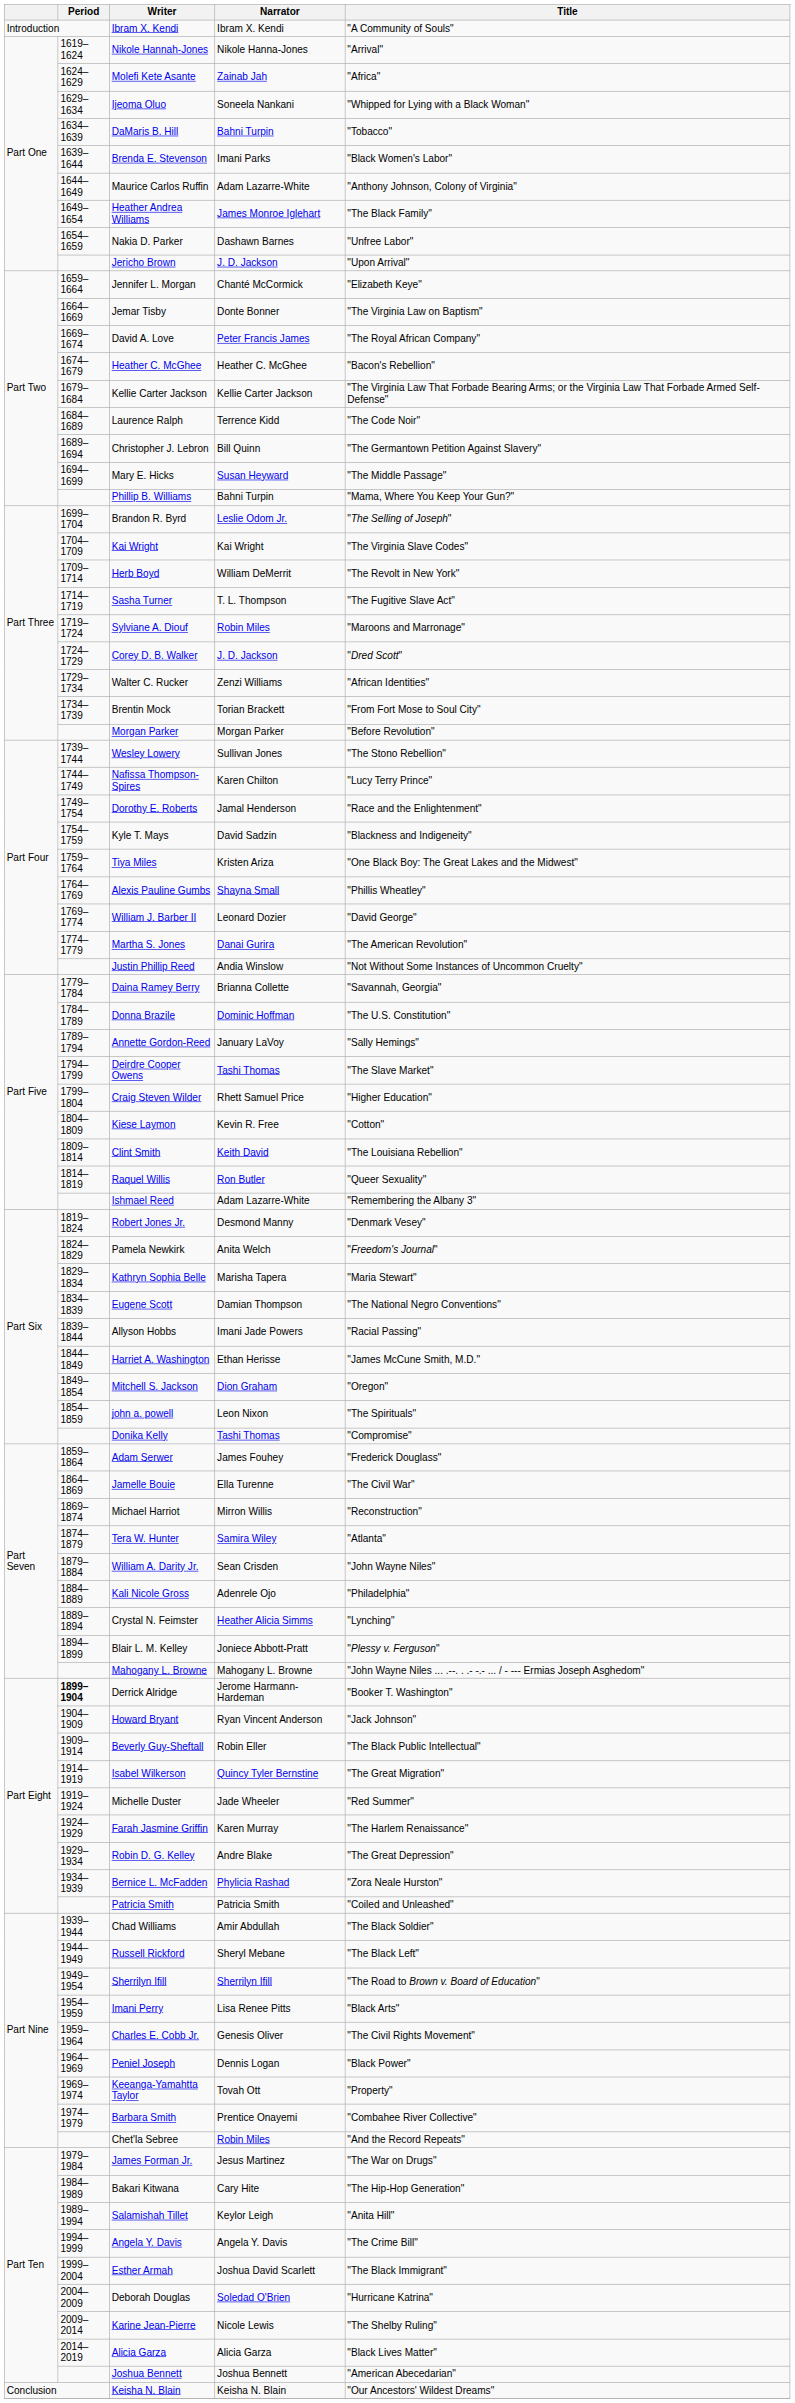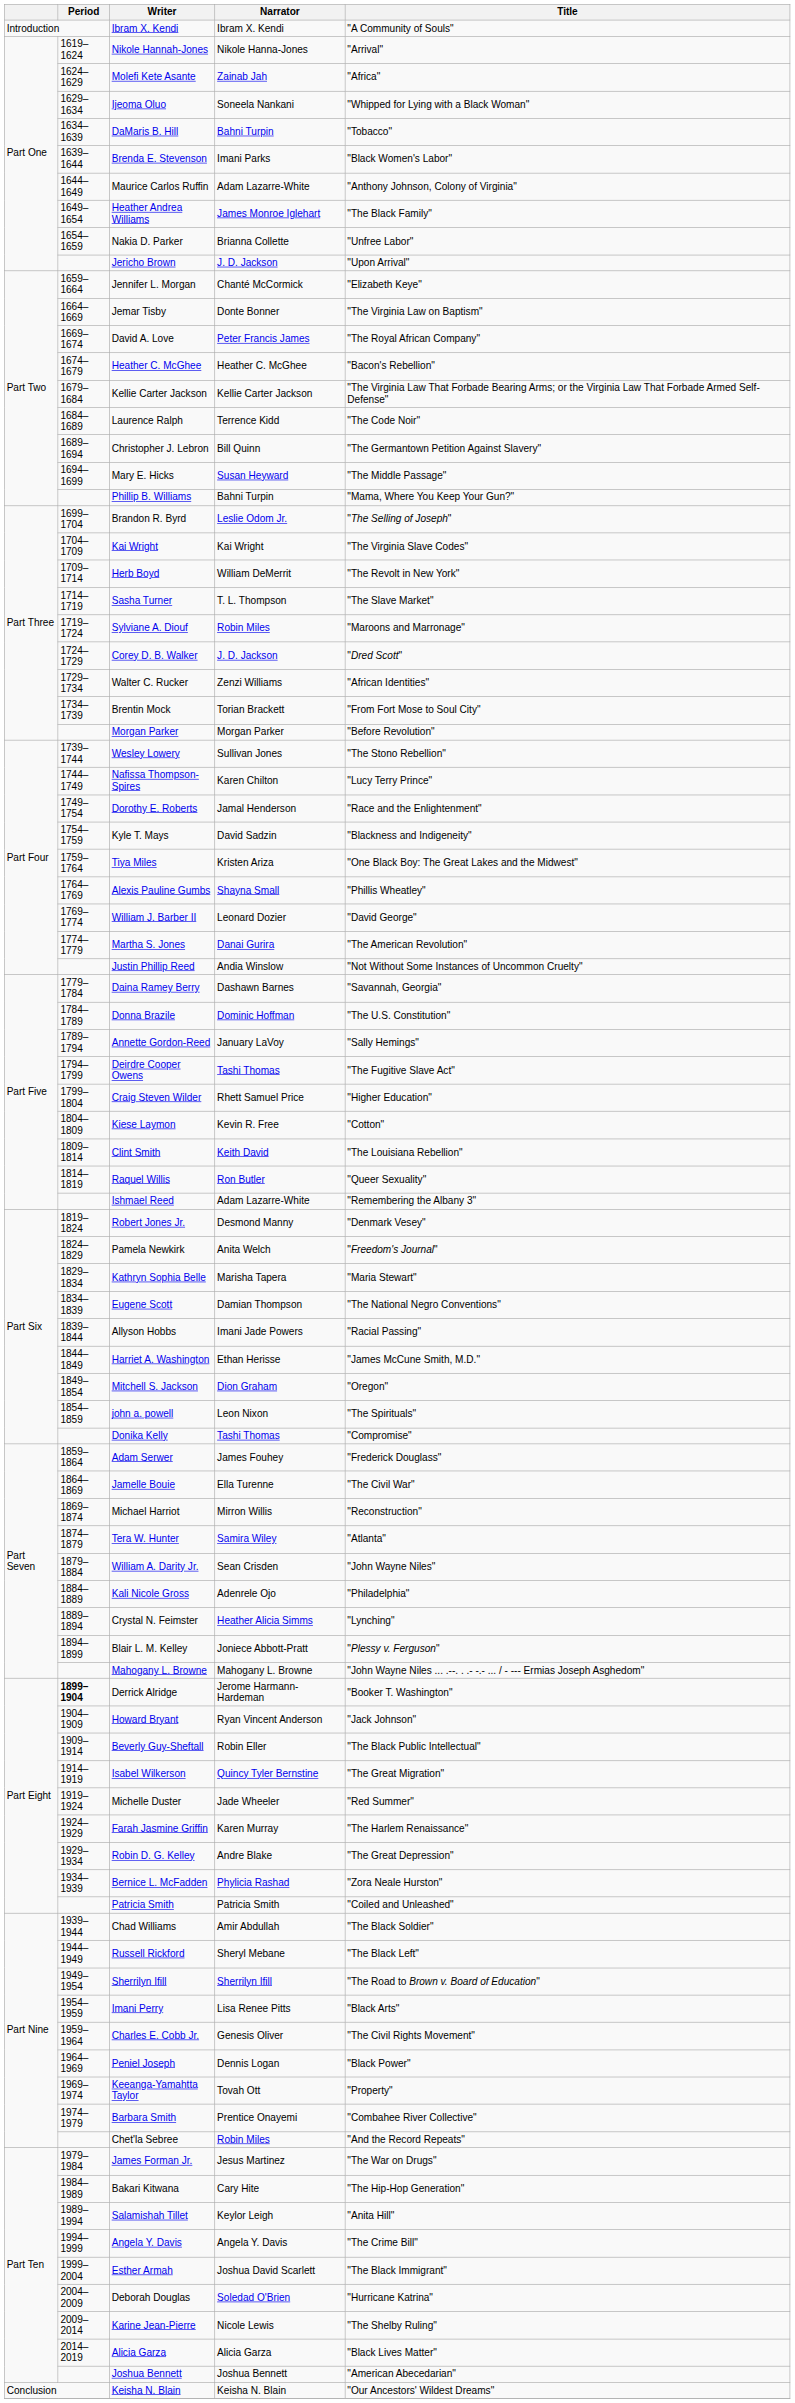(255, 241) Dashawn Barnes -> (253, 241) Brianna Collette
(401, 601) "The Fugitive Slave Act" -> (390, 601) "The Slave Market"
(253, 988) Brianna Collette -> (255, 988) Dashawn Barnes
(390, 1070) "The Slave Market" -> (401, 1070) "The Fugitive Slave Act"
